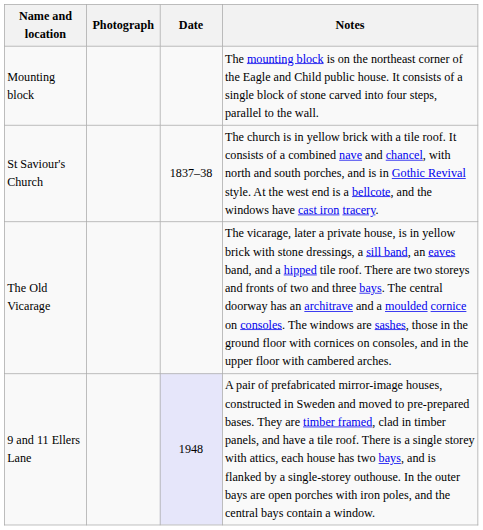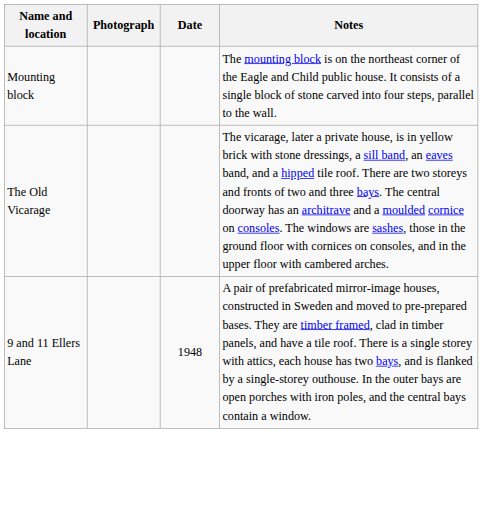- row: (36, 173)
(191, 449) lavender background -> (190, 352) no background
